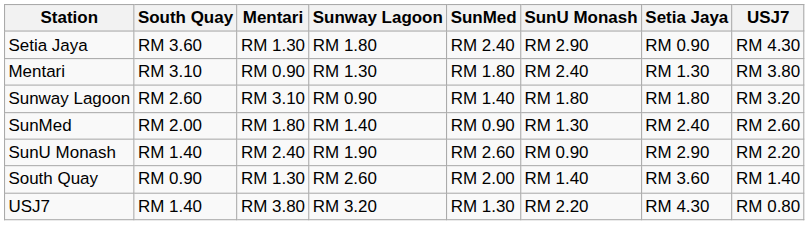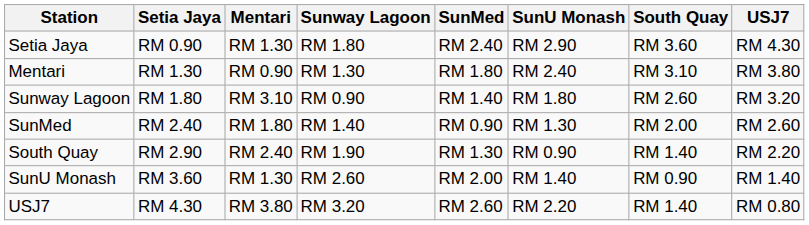columns swapped: (687, 17) <-> (185, 17)
(62, 152) SunU Monash -> (53, 152) South Quay
(483, 152) RM 2.60 -> (471, 152) RM 1.30
(53, 179) South Quay -> (62, 179) SunU Monash
(483, 206) RM 1.30 -> (471, 206) RM 2.60
